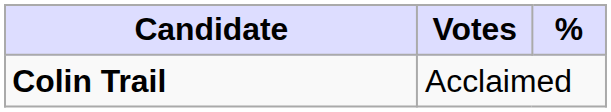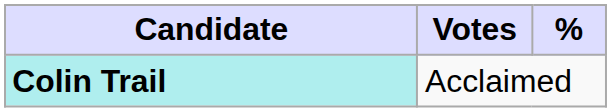(89, 80) no background -> (89, 80) paleturquoise background
